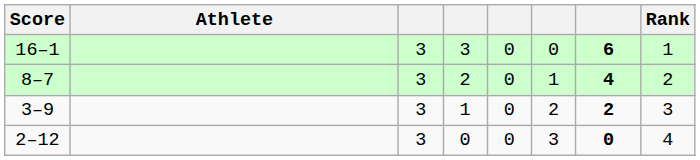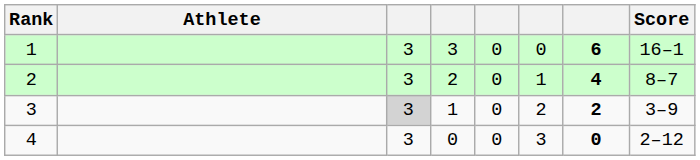columns swapped: (668, 20) <-> (37, 20)
(421, 110) no background -> (408, 110) lightgrey background
